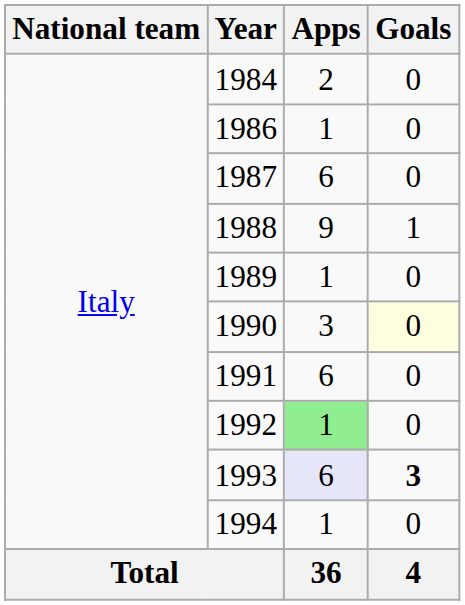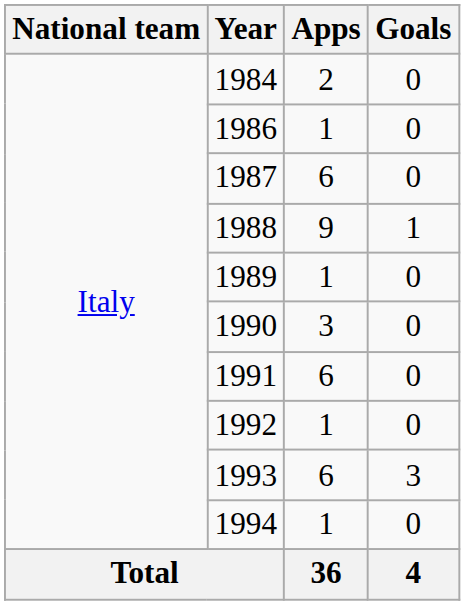(413, 326) lightyellow background -> (413, 326) no background
(326, 425) lightgreen background -> (326, 425) no background
(326, 474) lavender background -> (326, 474) no background
(413, 474) bold -> (413, 474) normal
